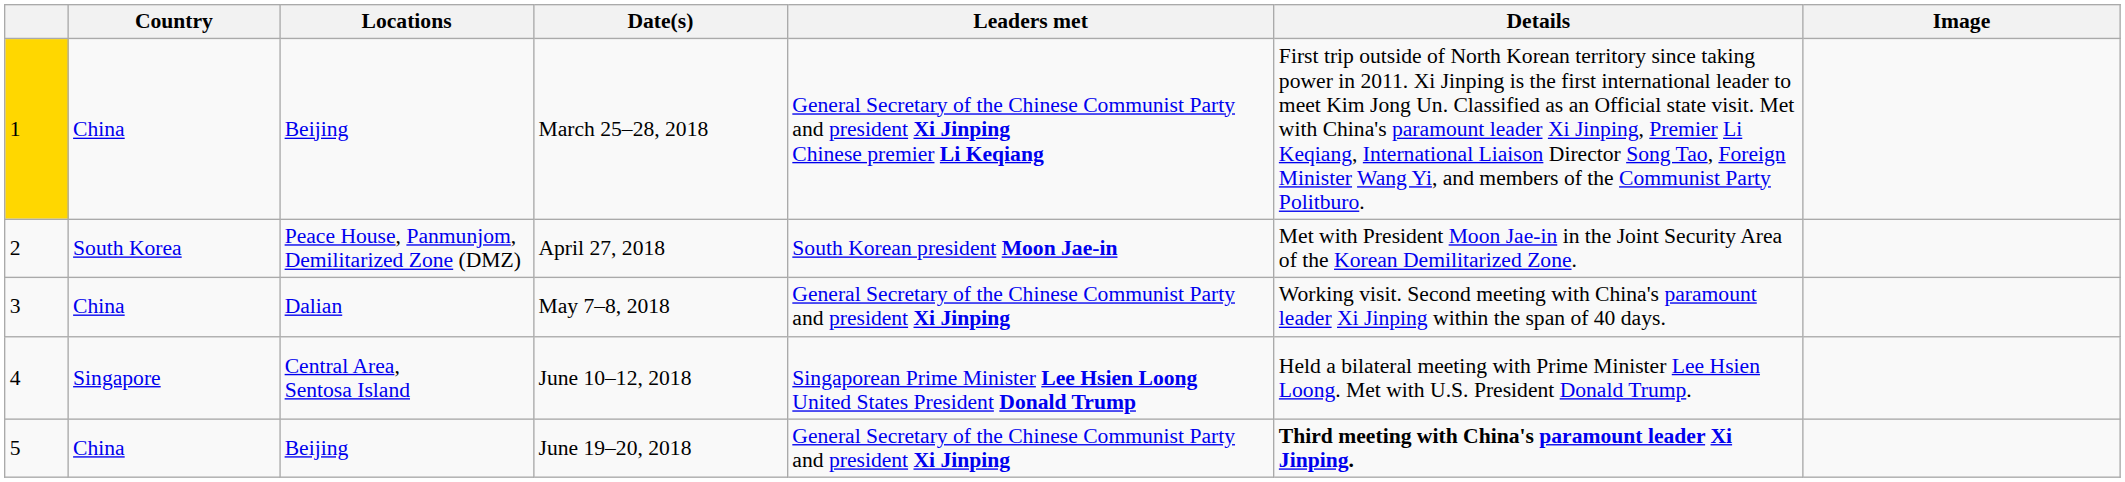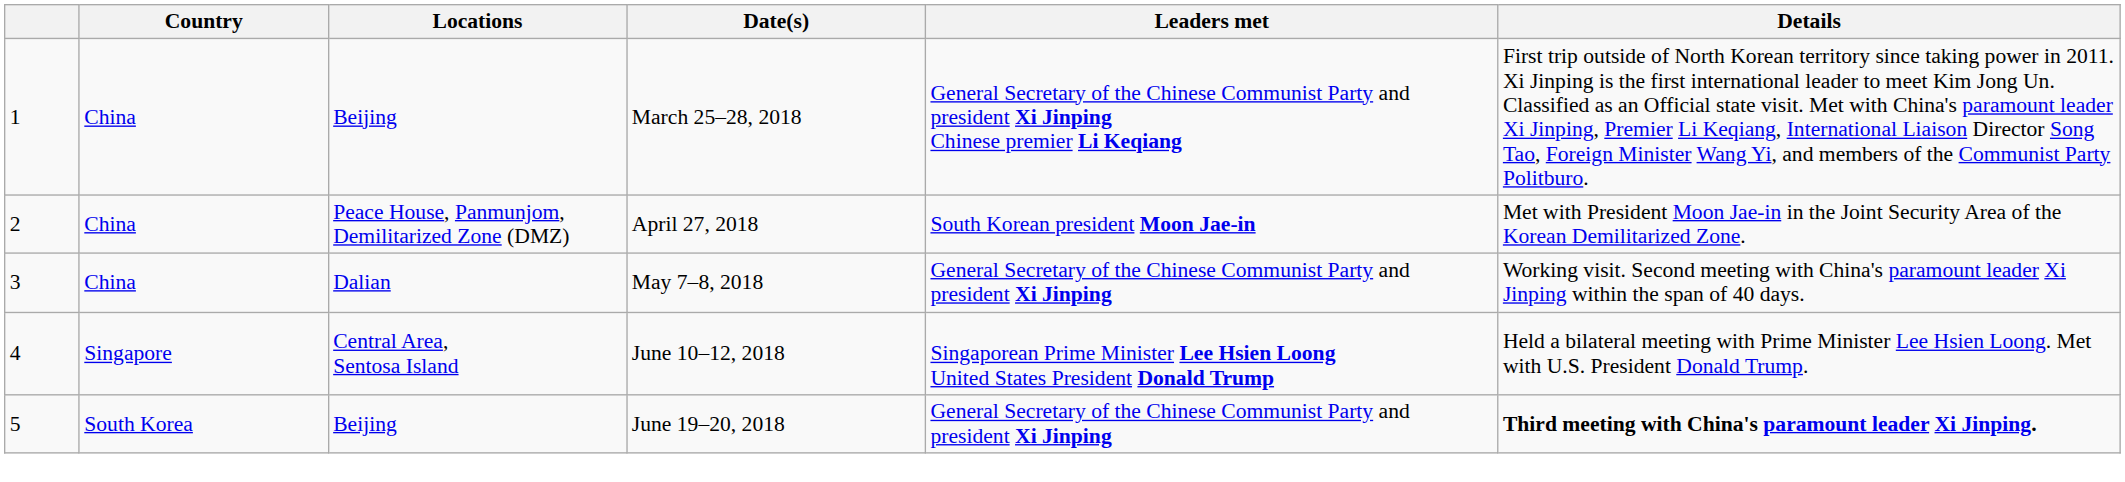- column: (1961, 21)
(15, 128) gold background -> (15, 116) no background
(127, 248) South Korea -> (110, 223) China
(99, 448) China -> (139, 423) South Korea
